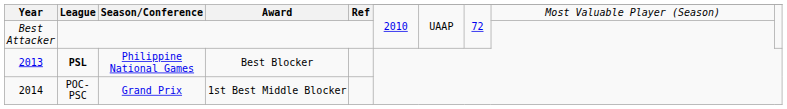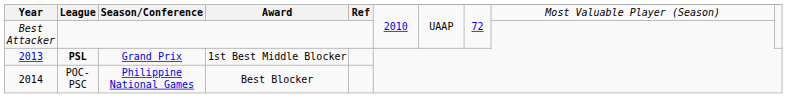(152, 62) Philippine National Games -> (152, 57) Grand Prix
(277, 62) Best Blocker -> (277, 57) 1st Best Middle Blocker
(152, 90) Grand Prix -> (152, 79) Philippine National Games
(277, 90) 1st Best Middle Blocker -> (277, 79) Best Blocker
